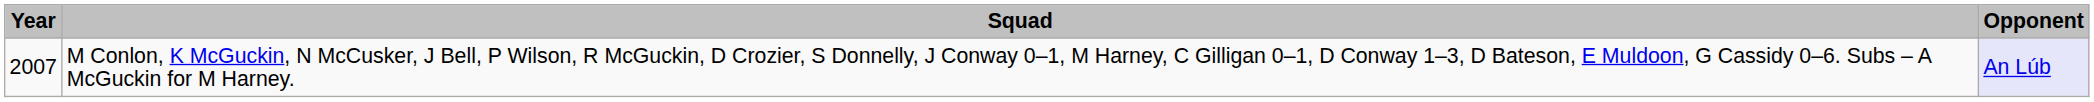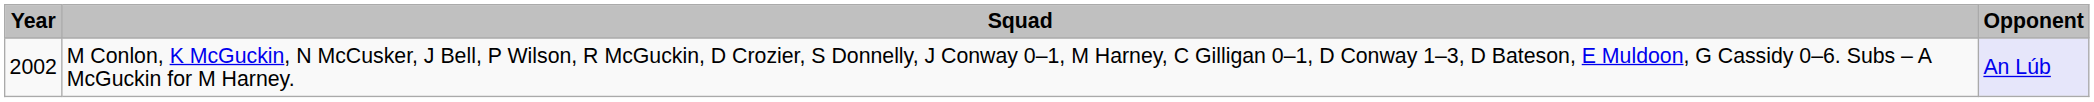(33, 67) 2007 -> (33, 67) 2002
